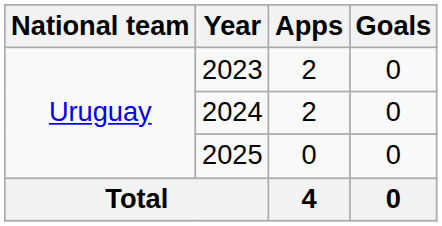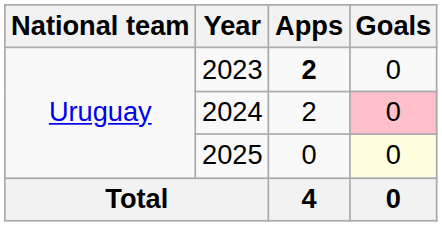(309, 69) normal -> (309, 69) bold
(393, 112) no background -> (393, 112) pink background
(393, 155) no background -> (393, 155) lightyellow background
